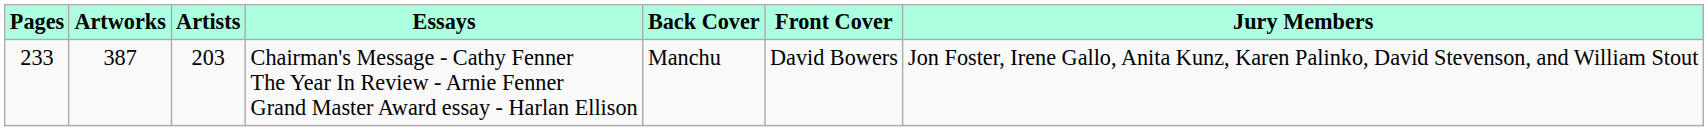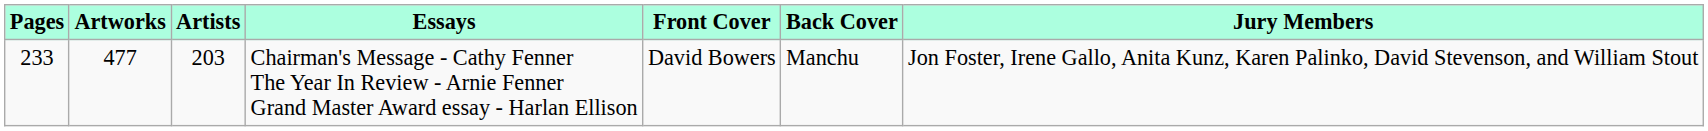columns swapped: (834, 22) <-> (704, 22)
(120, 57) 387 -> (120, 57) 477
